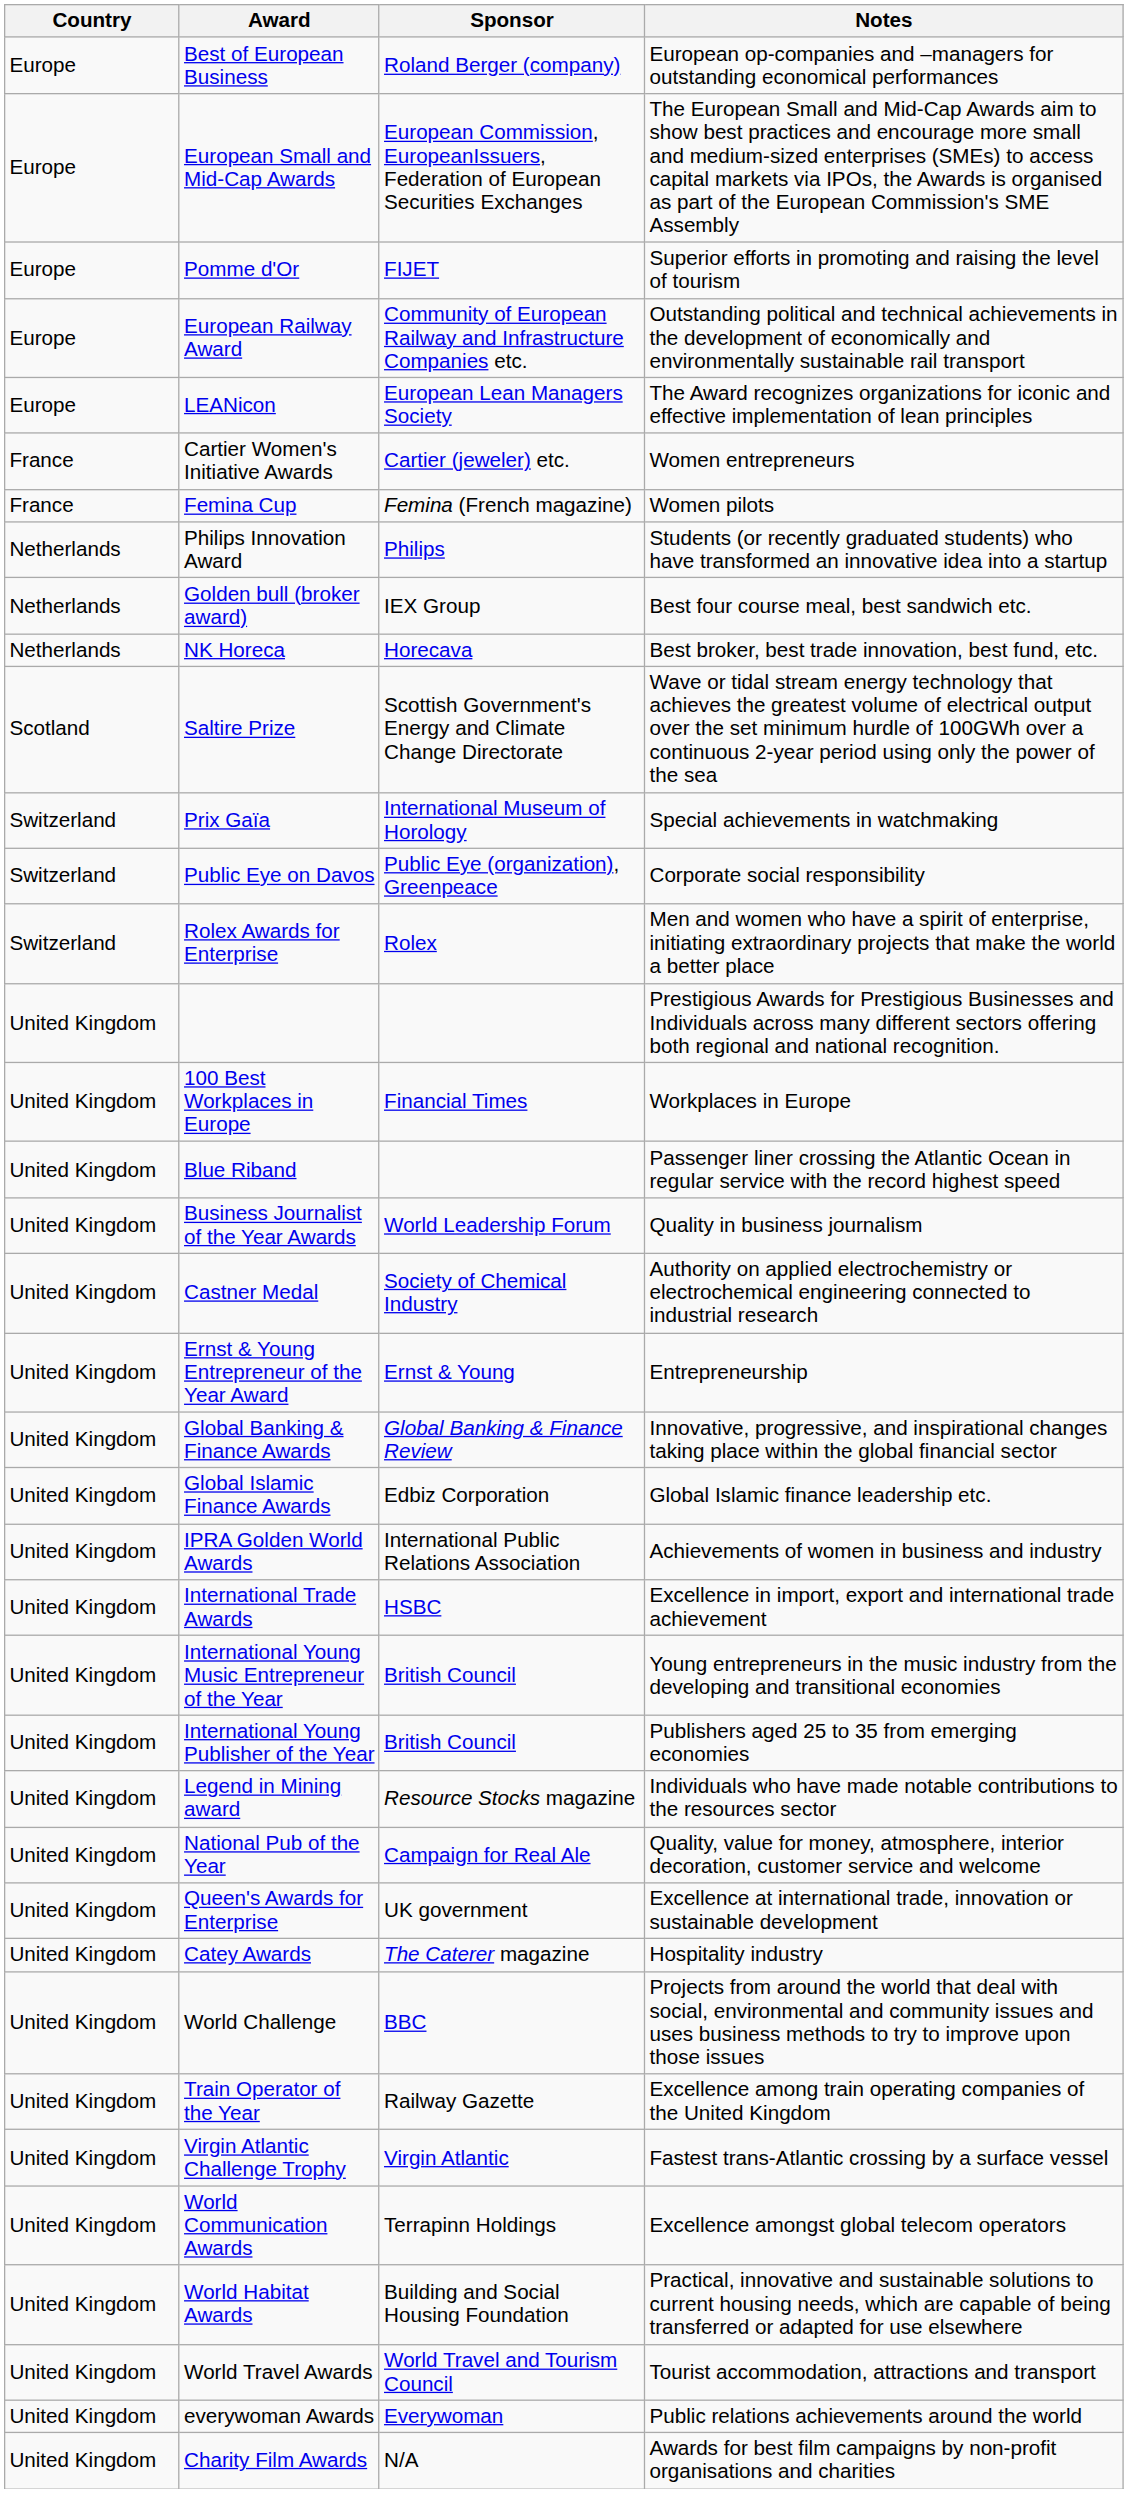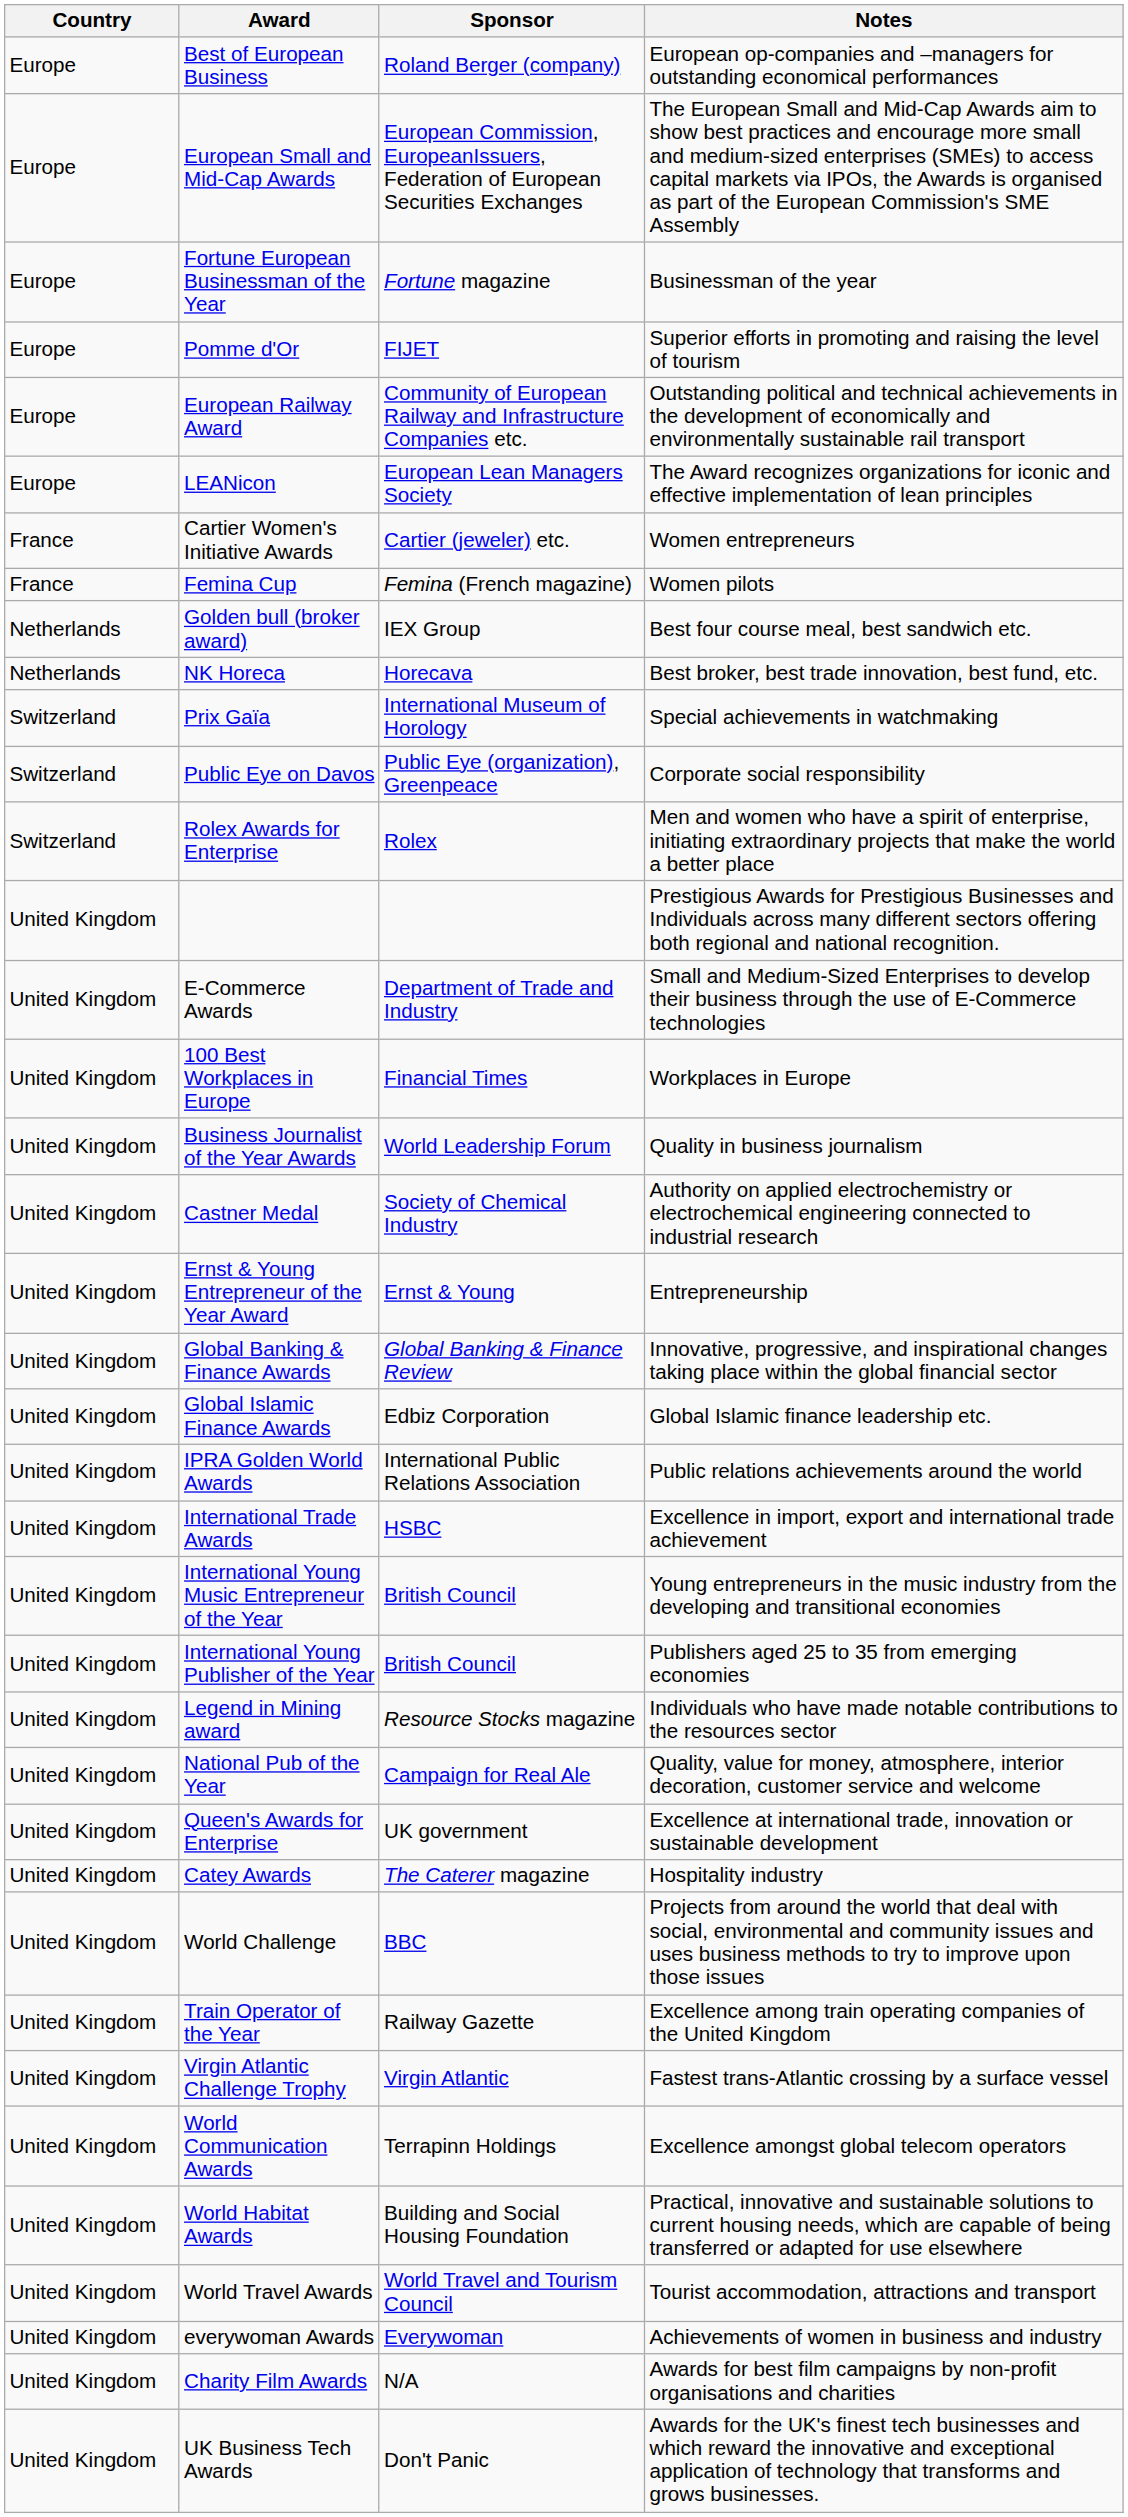+ row: (275, 281)
- row: (265, 549)
- row: (240, 729)
+ row: (245, 999)
- row: (240, 1169)
(875, 1551) Achievements of women in business and industry -> (866, 1472) Public relations achievements around the world
(866, 2416) Public relations achievements around the world -> (875, 2337) Achievements of women in business and industry
+ row: (268, 2460)
